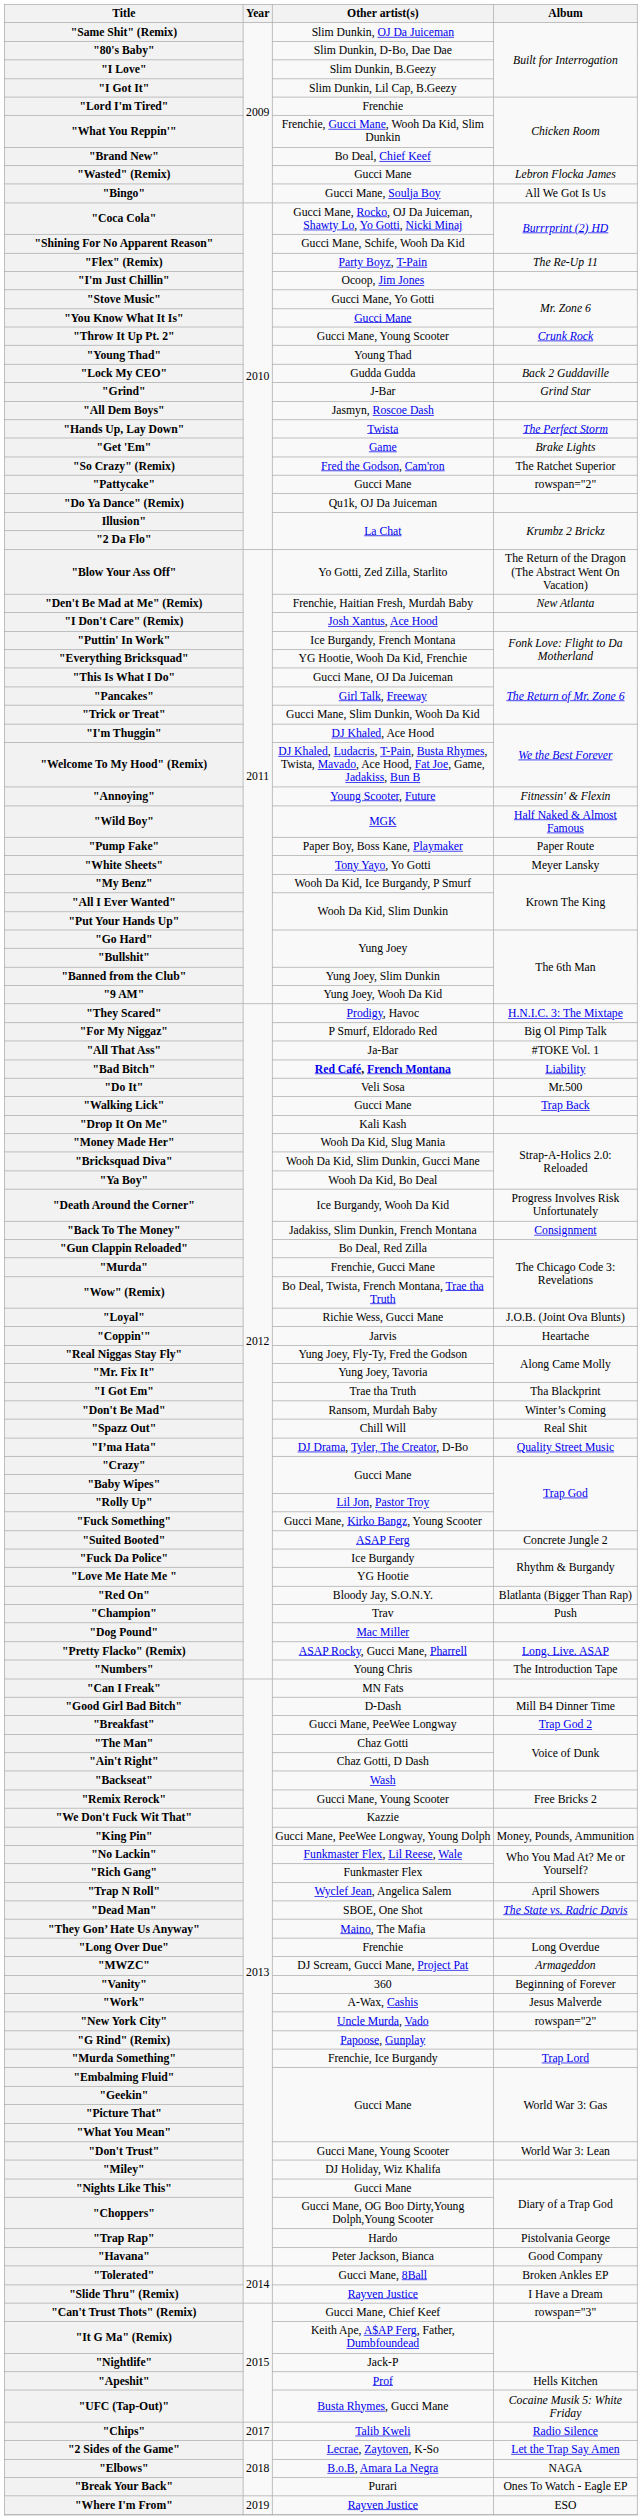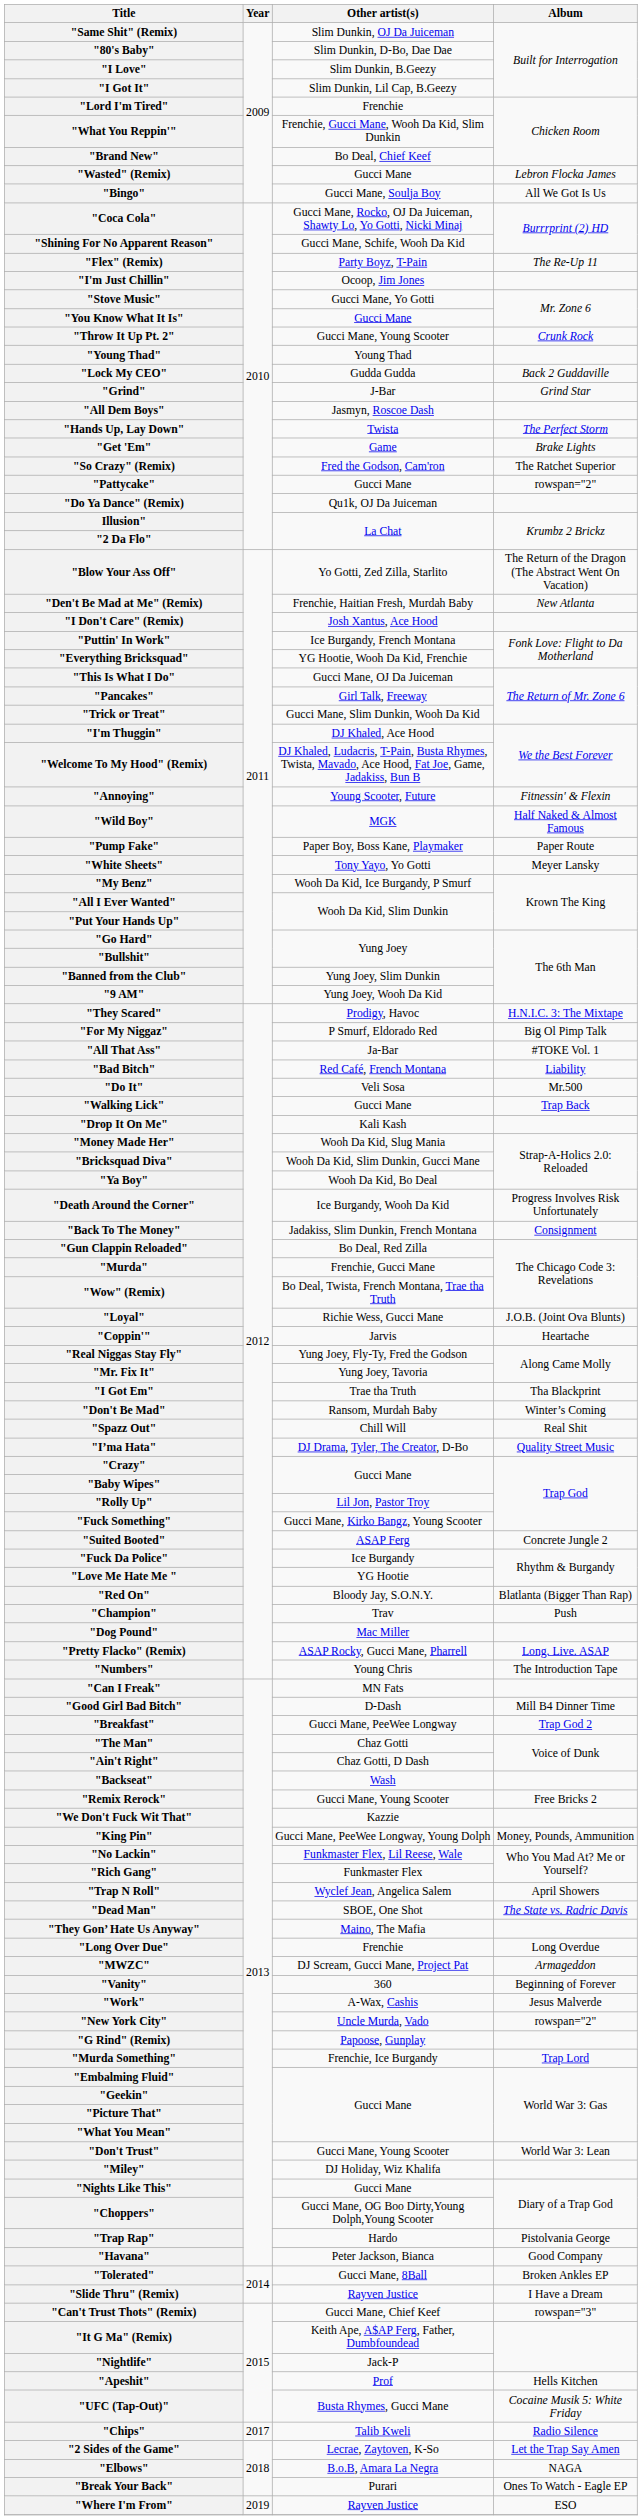(383, 1068) bold -> (383, 1068) normal
